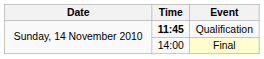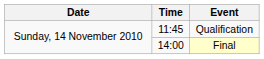(171, 29) bold -> (171, 29) normal
